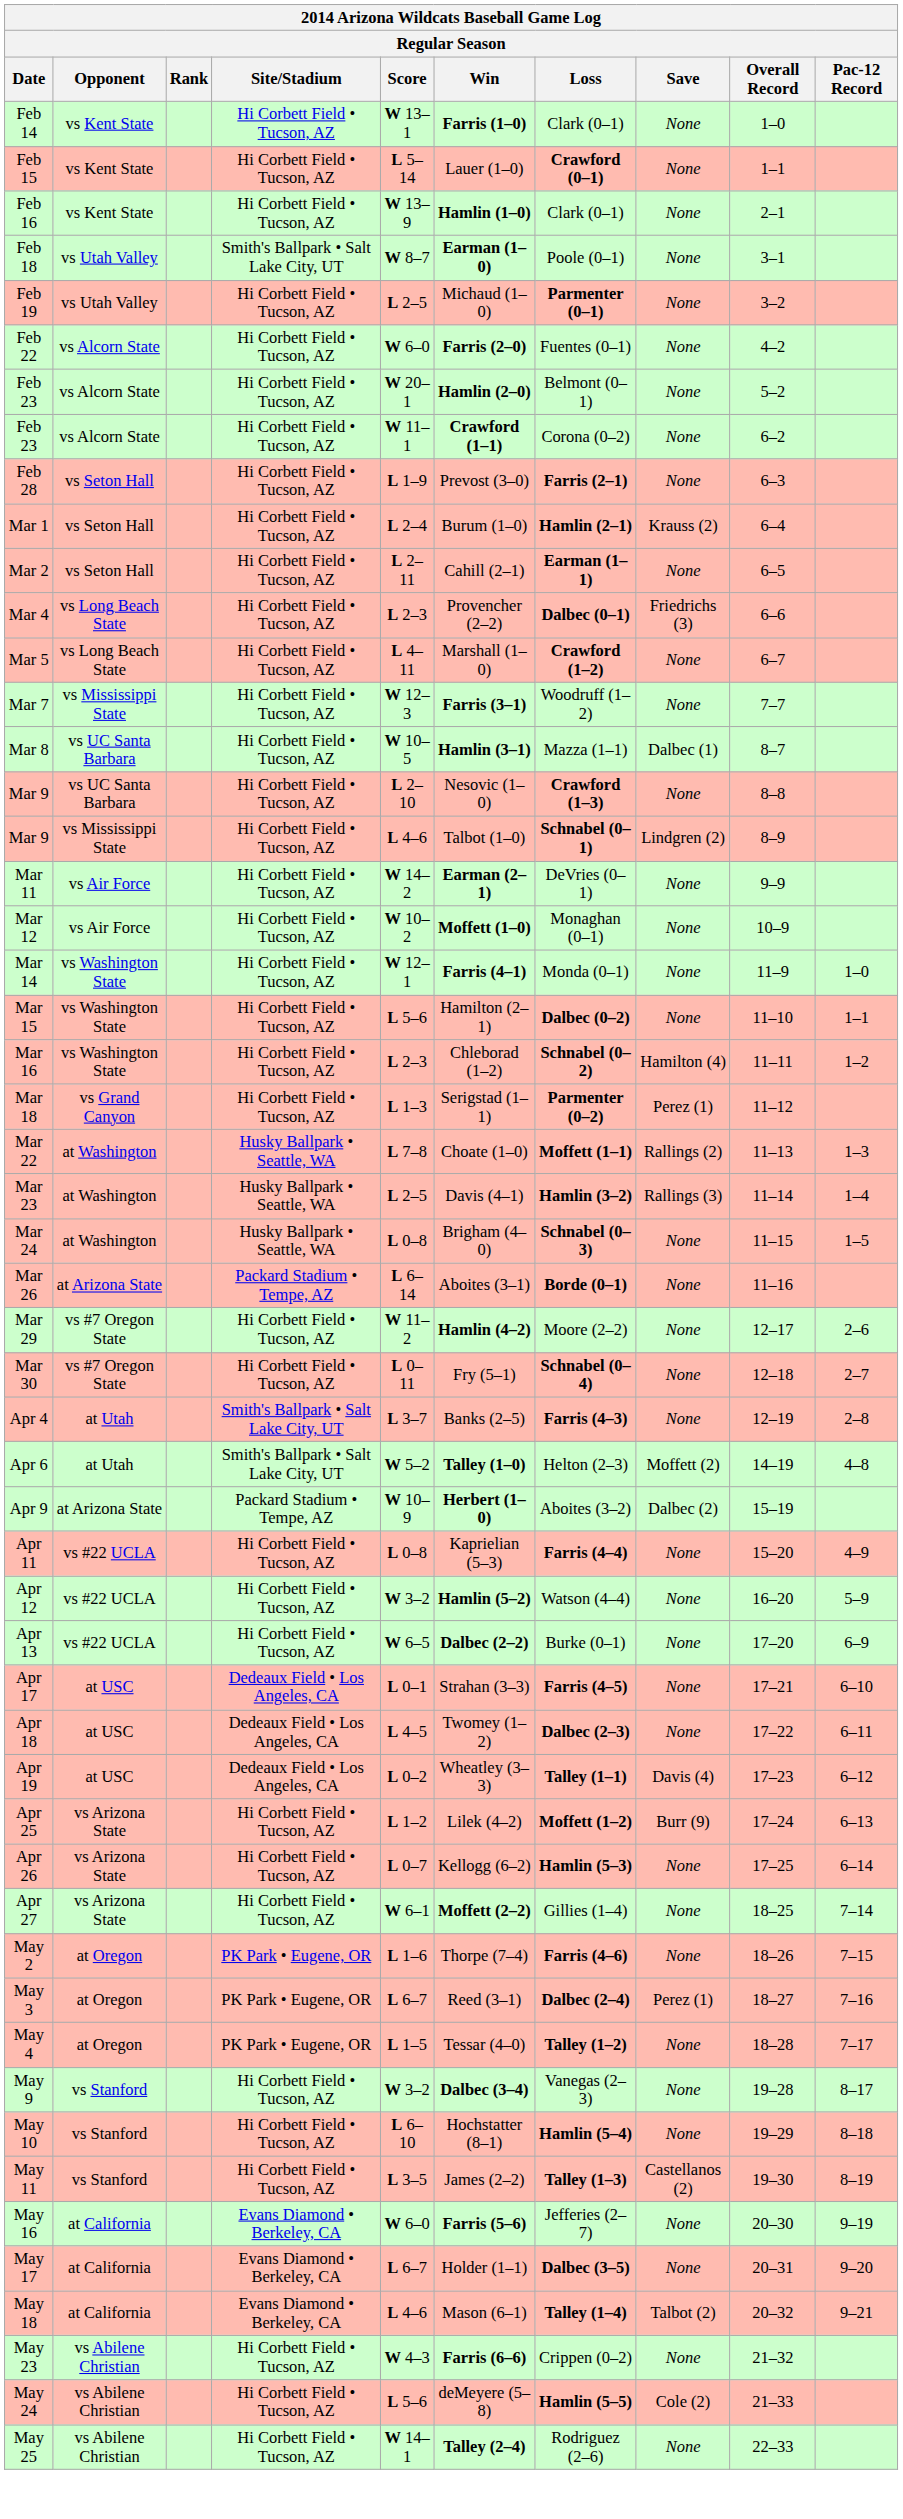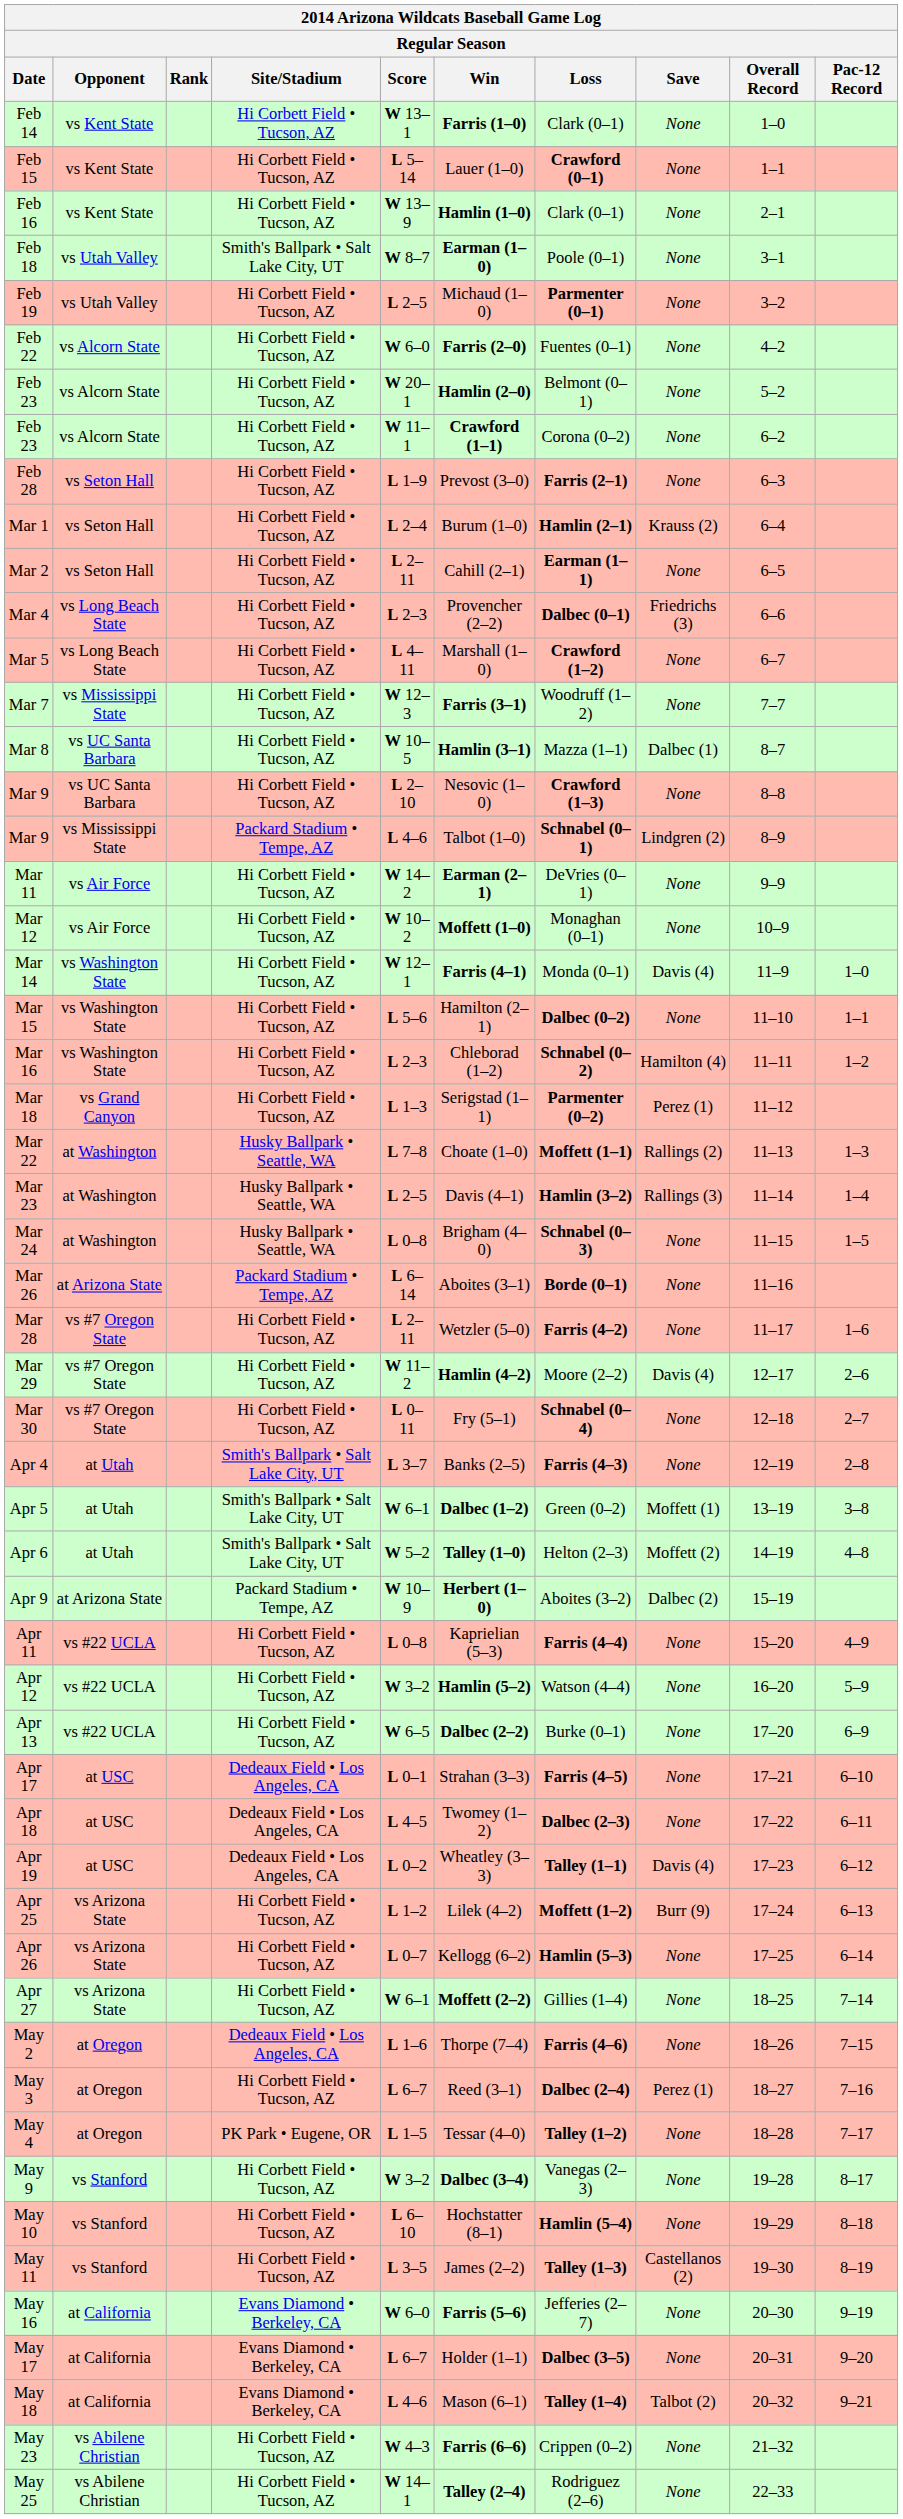(296, 838) Hi Corbett Field • Tucson, AZ -> (296, 838) Packard Stadium • Tempe, AZ
(683, 972) None -> (683, 972) Davis (4)
+ row: (29, 1330)
(683, 1330) None -> (683, 1374) Davis (4)
+ row: (29, 1508)
(296, 1955) PK Park • Eugene, OR -> (296, 2044) Dedeaux Field • Los Angeles, CA
(296, 2000) PK Park • Eugene, OR -> (296, 2089) Hi Corbett Field • Tucson, AZ
- row: (29, 2402)
